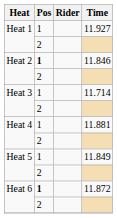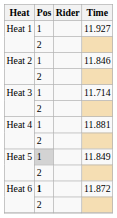(39, 60) bold -> (39, 60) normal
(39, 157) no background -> (39, 157) lightgrey background
